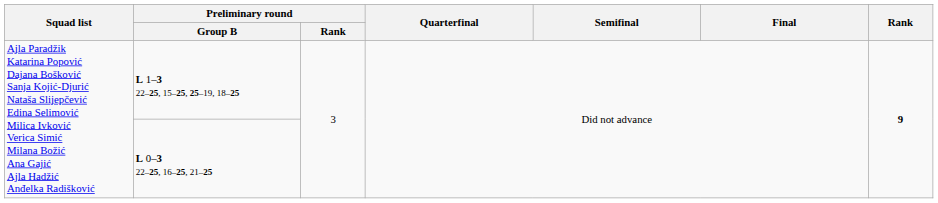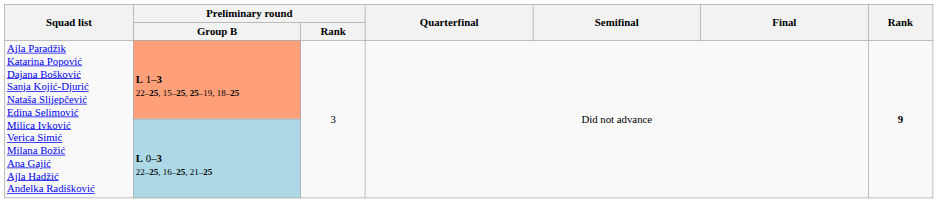(188, 86) no background -> (188, 86) lightsalmon background
(174, 165) no background -> (174, 165) lightblue background
